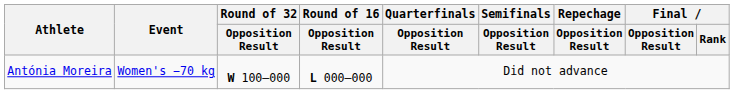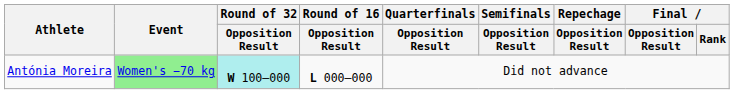(166, 71) no background -> (166, 71) lightgreen background
(259, 78) no background -> (259, 78) paleturquoise background
